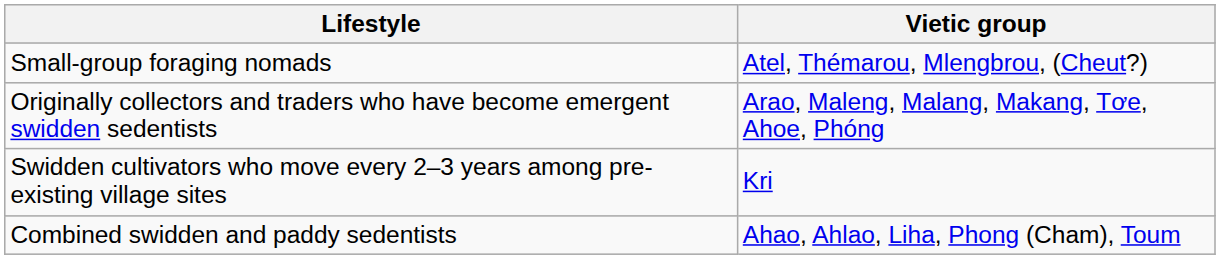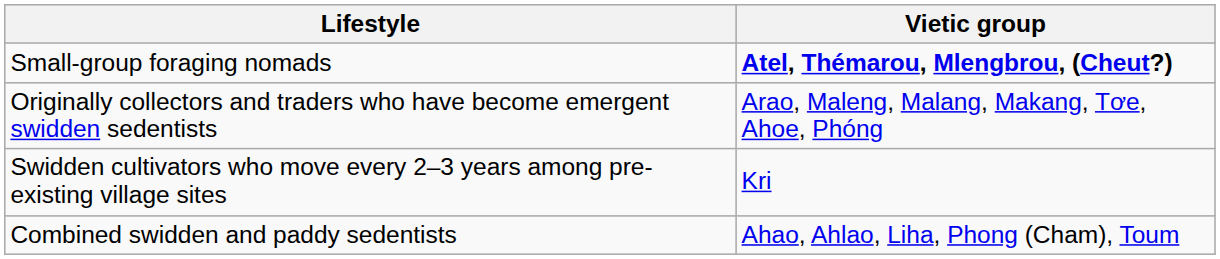(945, 62) normal -> (957, 62) bold
